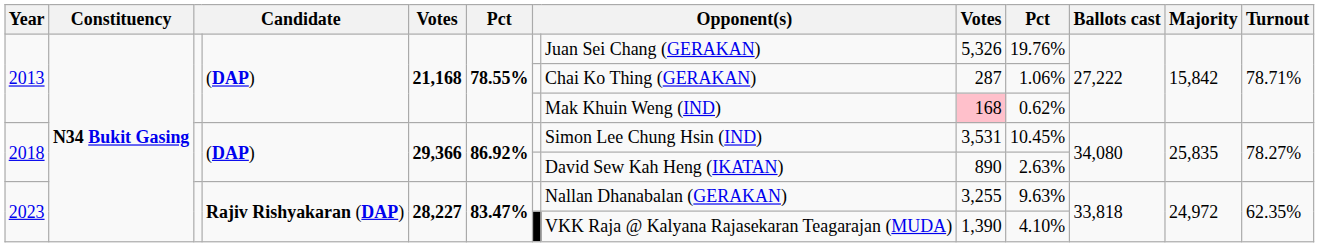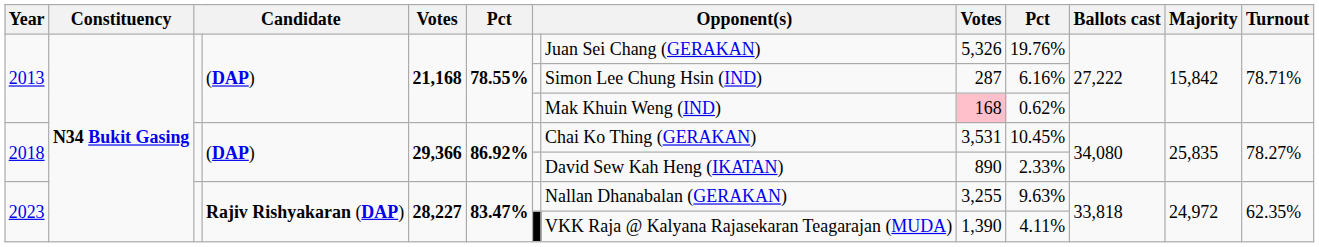(651, 78) Chai Ko Thing (GERAKAN) -> (654, 78) Simon Lee Chung Hsin (IND)
(1042, 78) 1.06% -> (1042, 78) 6.16%
(654, 137) Simon Lee Chung Hsin (IND) -> (651, 137) Chai Ko Thing (GERAKAN)
(1042, 167) 2.63% -> (1042, 167) 2.33%
(1042, 226) 4.10% -> (1042, 226) 4.11%
